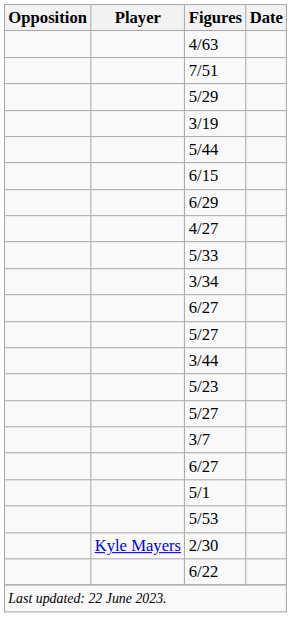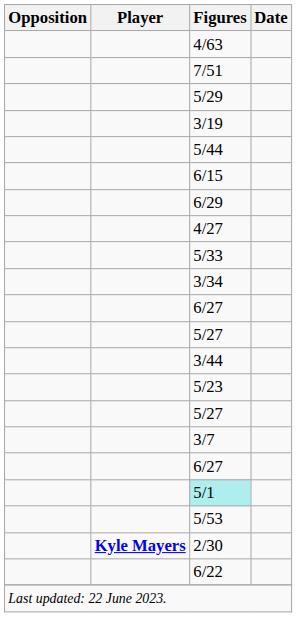(199, 492) no background -> (204, 492) paleturquoise background
(138, 545) normal -> (140, 545) bold
